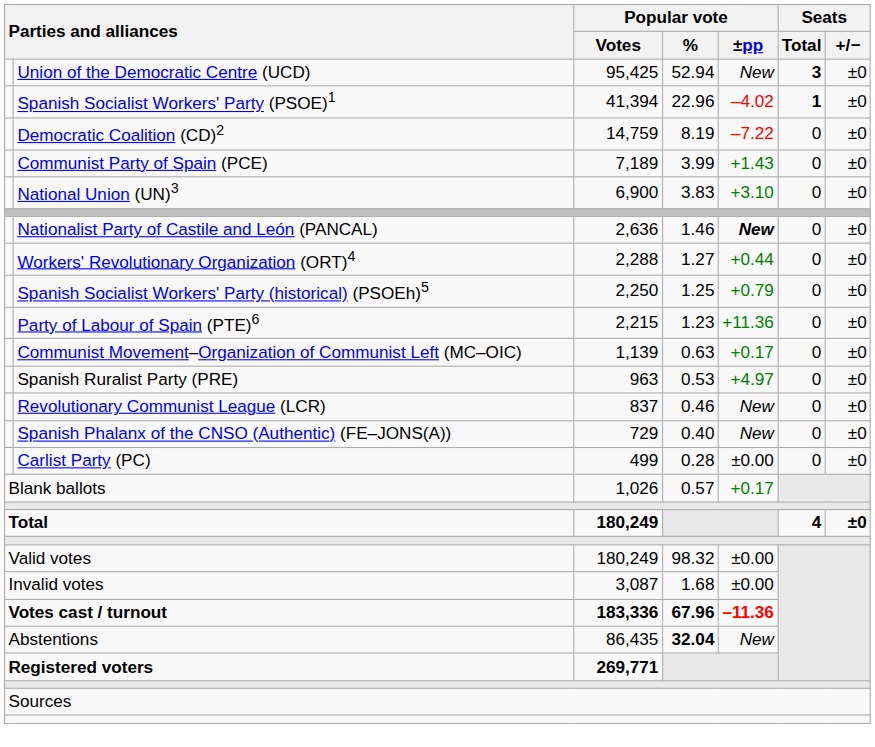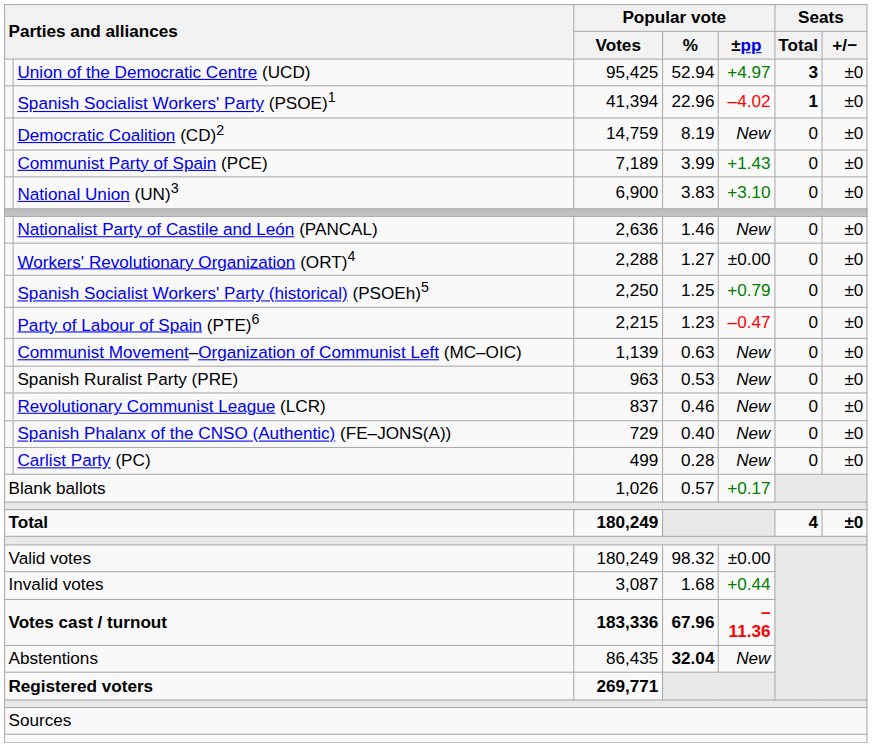(757, 72) New -> (749, 72) +4.97
(752, 133) –7.22 -> (753, 133) New
(756, 229) bold -> (753, 229) normal
(752, 259) +0.44 -> (749, 259) ±0.00
(748, 322) +11.36 -> (749, 322) –0.47
(752, 352) +0.17 -> (753, 352) New
(752, 379) +4.97 -> (753, 379) New
(753, 461) ±0.00 -> (753, 461) New
(753, 585) ±0.00 -> (749, 585) +0.44
